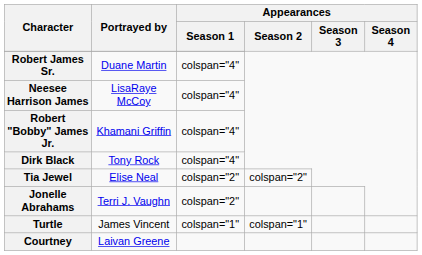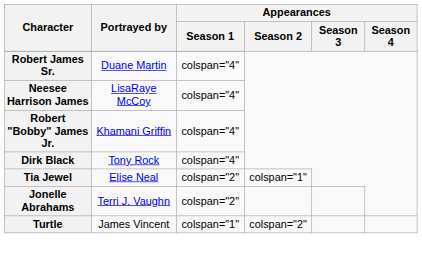(278, 177) colspan="2" -> (278, 177) colspan="1"
(278, 224) colspan="1" -> (278, 224) colspan="2"
- row: (48, 241)
